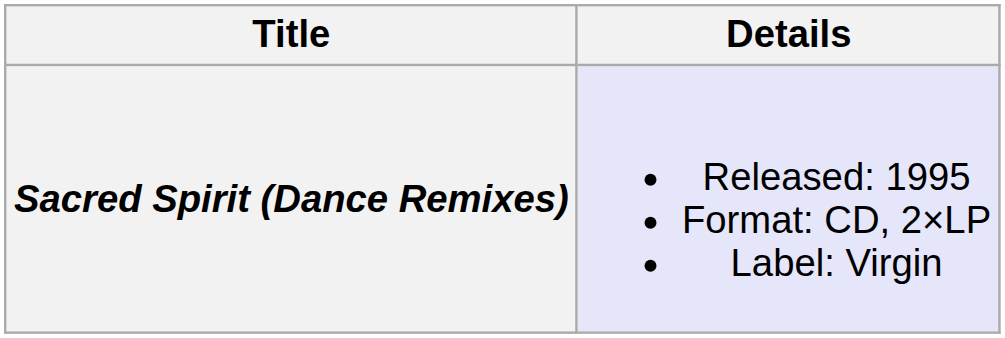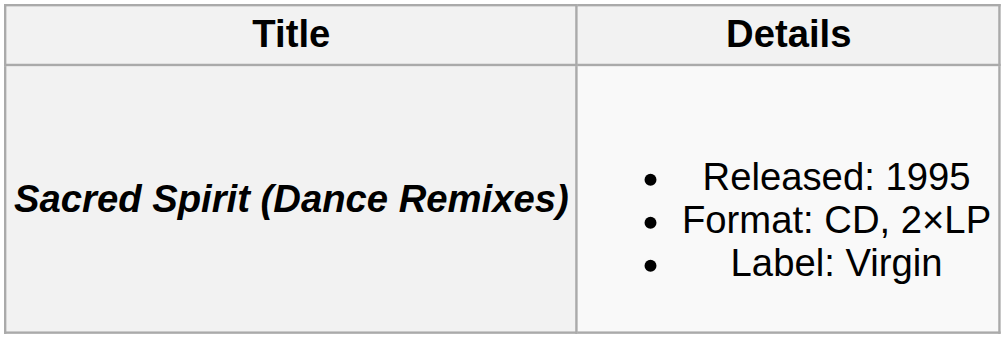(789, 220) lavender background -> (789, 220) no background
